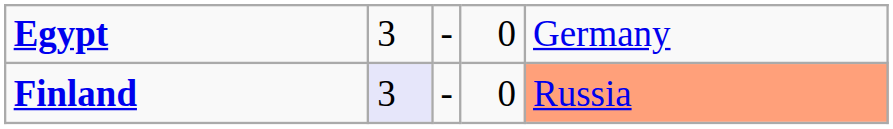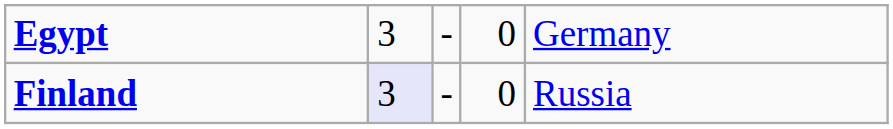(582, 92) lightsalmon background -> (582, 92) no background
